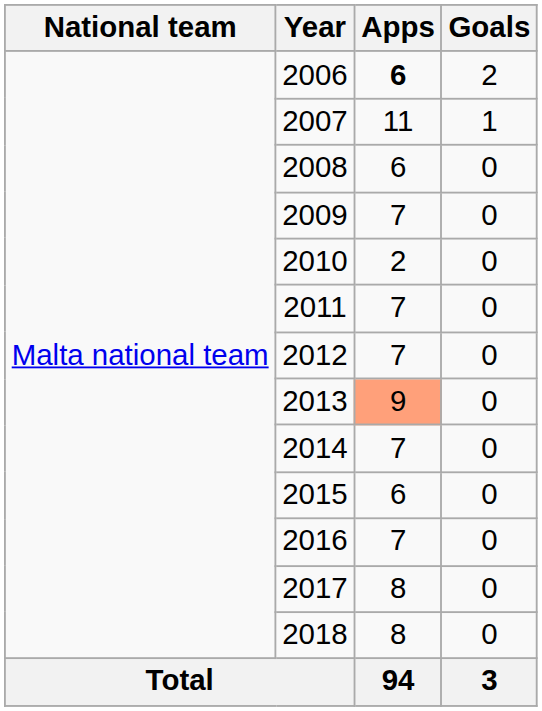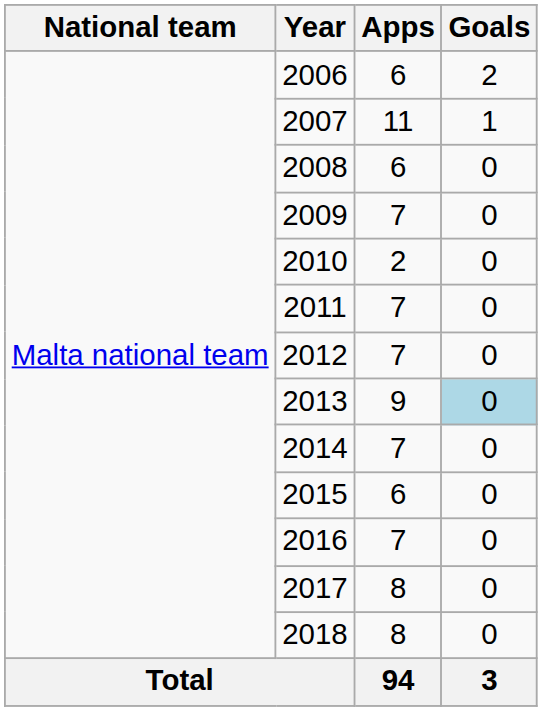(398, 74) bold -> (398, 74) normal
(398, 401) lightsalmon background -> (398, 401) no background
(489, 401) no background -> (489, 401) lightblue background
